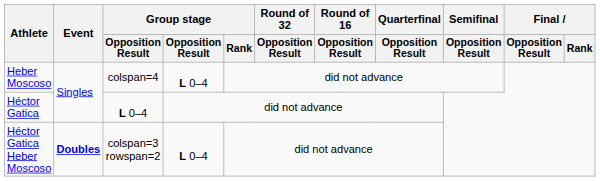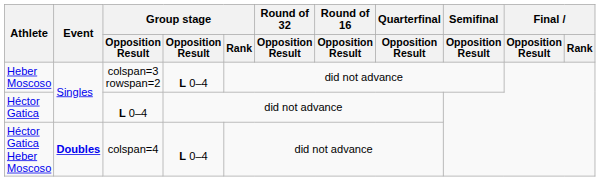(133, 78) colspan=4 -> (133, 78) colspan=3 rowspan=2
(133, 150) colspan=3 rowspan=2 -> (133, 150) colspan=4
